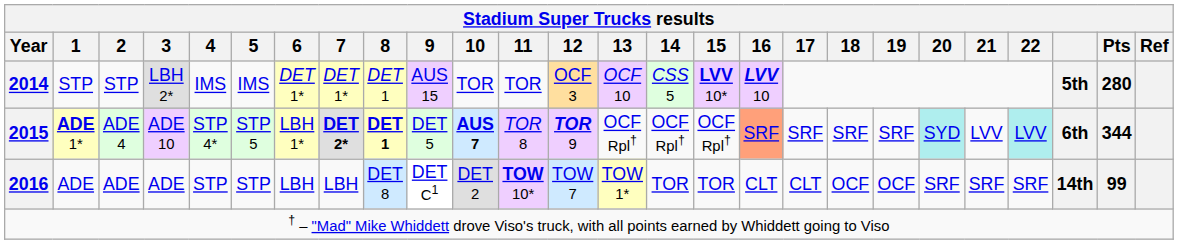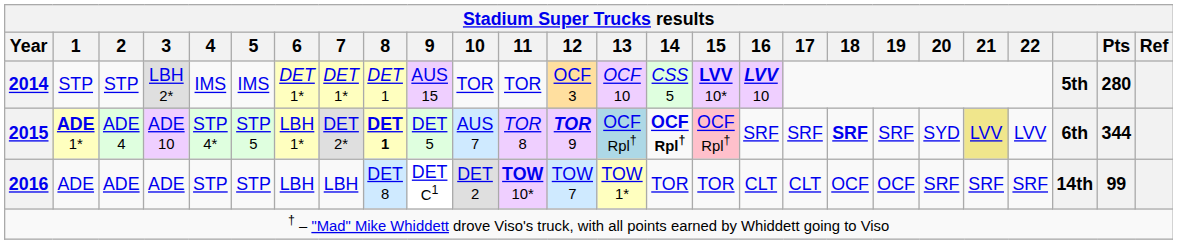(341, 133) bold -> (341, 133) normal
(475, 133) bold -> (475, 133) normal
(622, 133) no background -> (622, 133) lightblue background
(670, 133) normal -> (670, 133) bold
(716, 133) no background -> (716, 133) pink background
(761, 133) lightsalmon background -> (761, 133) no background
(850, 133) normal -> (850, 133) bold
(942, 133) paleturquoise background -> (942, 133) no background
(986, 133) no background -> (986, 133) khaki background
(1031, 133) paleturquoise background -> (1030, 133) no background
